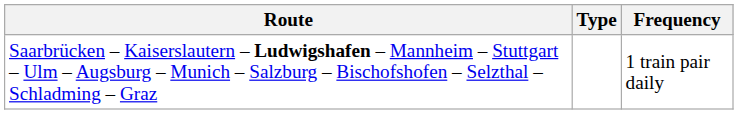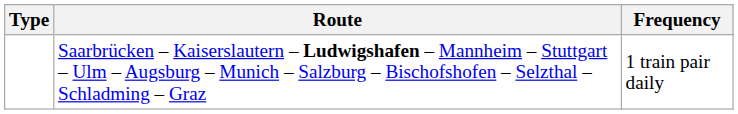columns swapped: (597, 19) <-> (288, 19)
